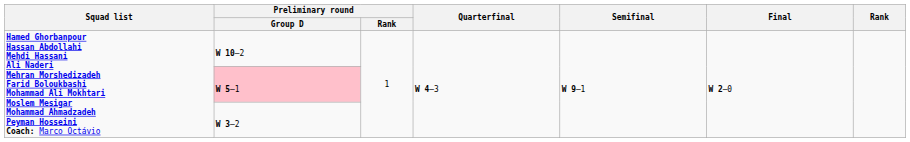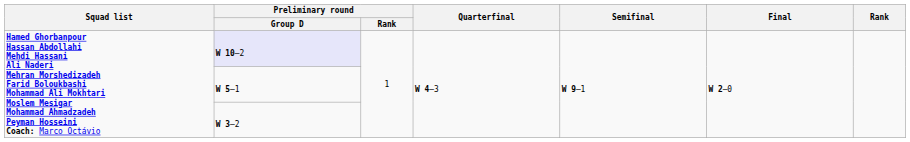(230, 53) no background -> (230, 53) lavender background
(228, 89) pink background -> (228, 89) no background
